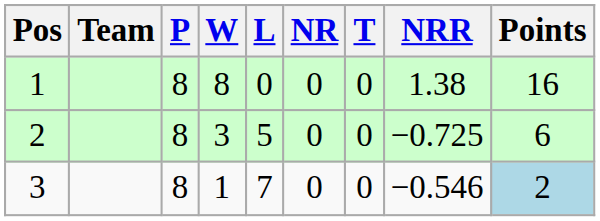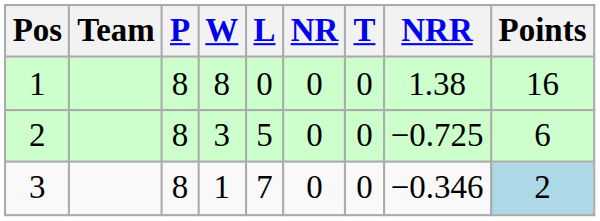(437, 187) −0.546 -> (437, 187) −0.346
